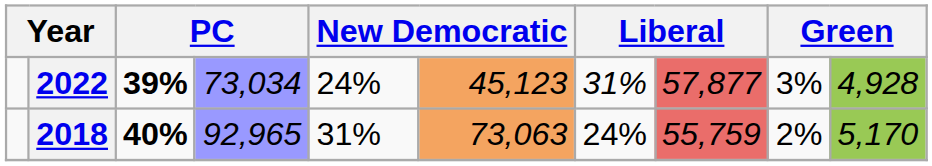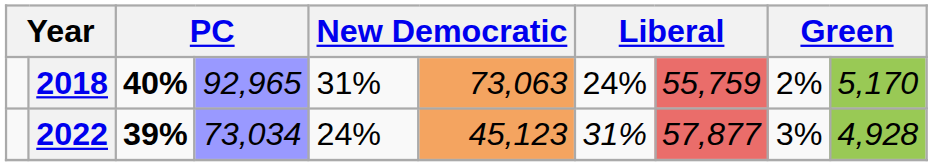rows swapped: (72, 83) <-> (72, 134)
